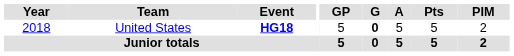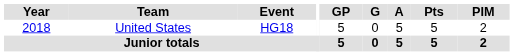(277, 27) bold -> (277, 27) normal
(375, 27) bold -> (375, 27) normal
